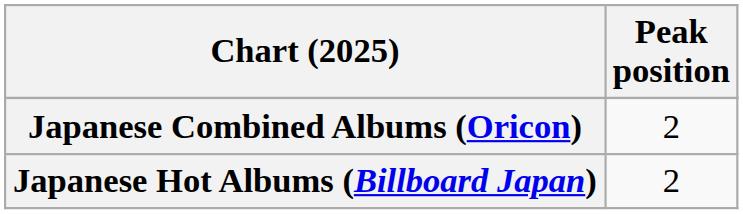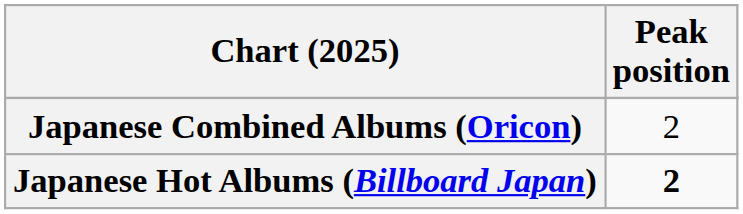(671, 180) normal -> (671, 180) bold
